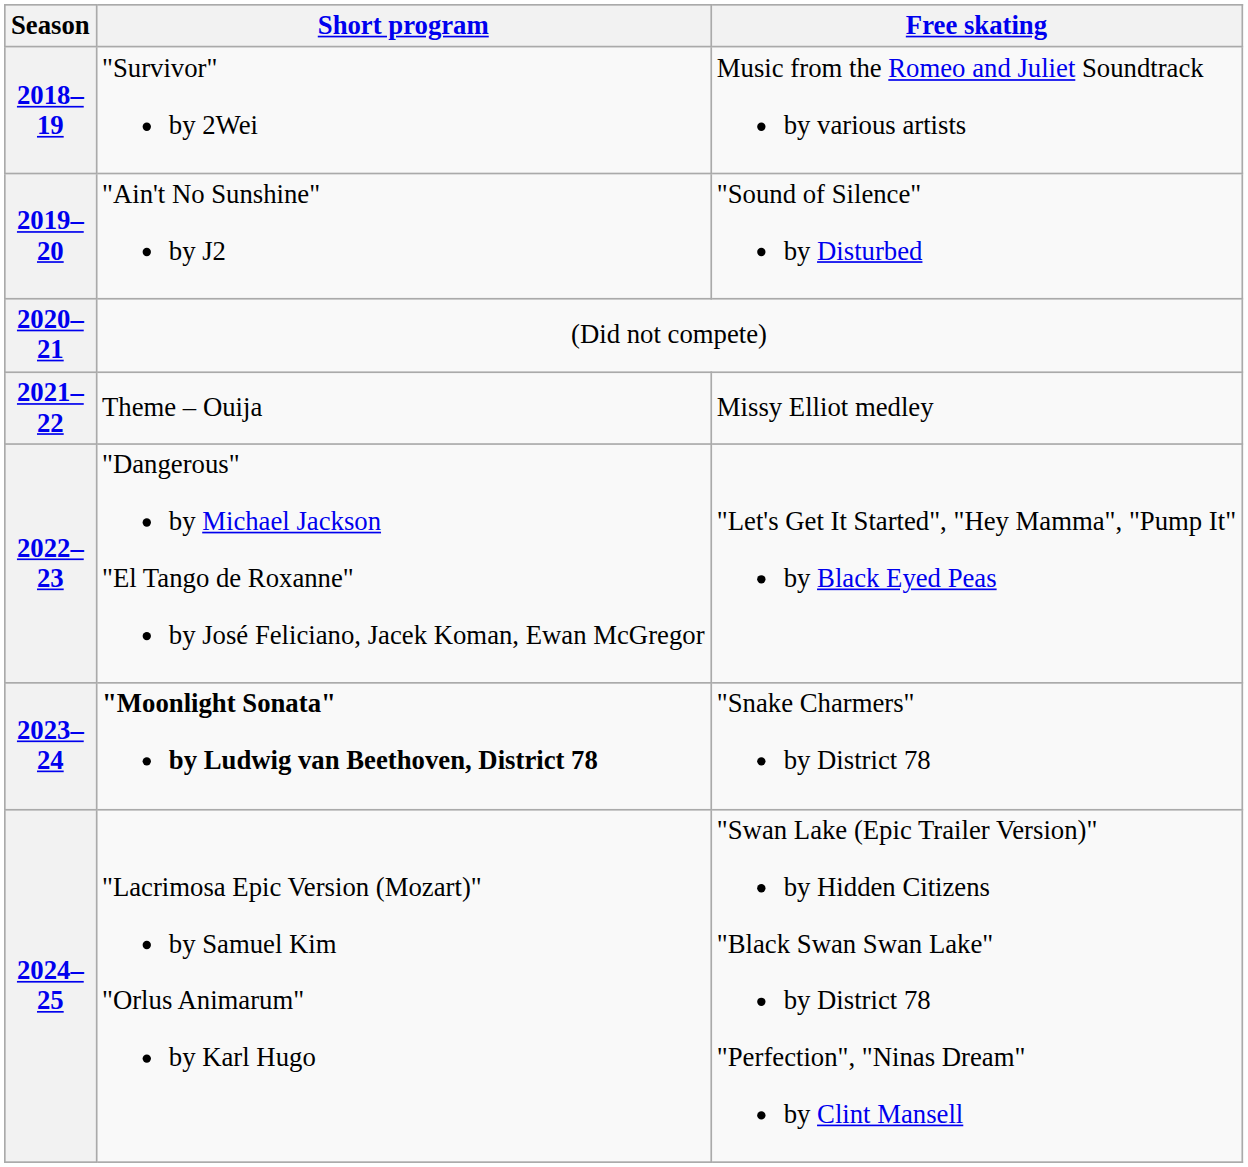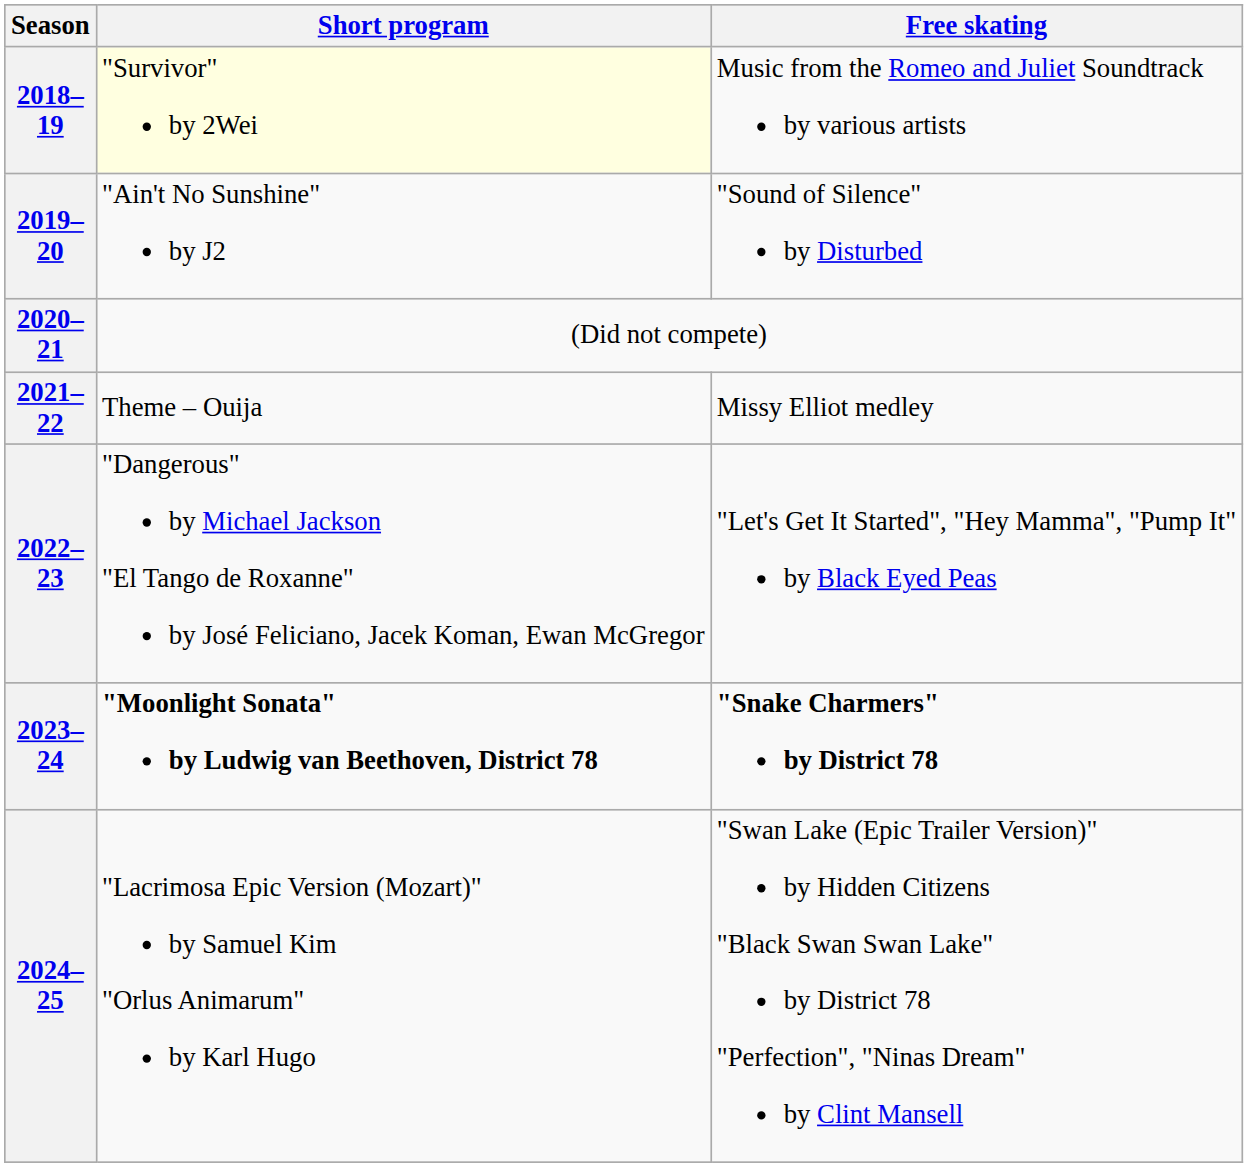(403, 97) no background -> (403, 97) lightyellow background
(976, 733) normal -> (976, 733) bold
